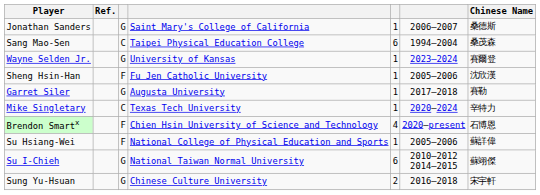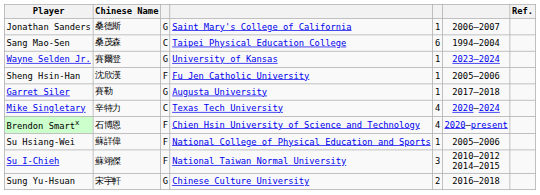columns swapped: (501, 12) <-> (106, 12)
(395, 108) 1 -> (438, 108) 4
(123, 162) G -> (165, 162) F
(395, 162) 6 -> (438, 162) 3
